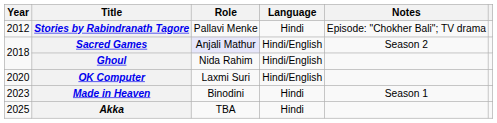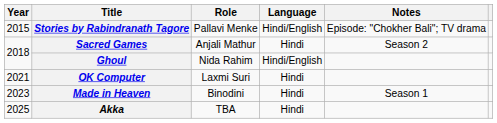(18, 28) 2012 -> (18, 28) 2015
(292, 28) Hindi -> (292, 28) Hindi/English
(226, 45) lavender background -> (226, 45) no background
(292, 45) Hindi/English -> (292, 45) Hindi
(18, 77) 2020 -> (18, 77) 2021
(292, 77) Hindi/English -> (292, 77) Hindi
